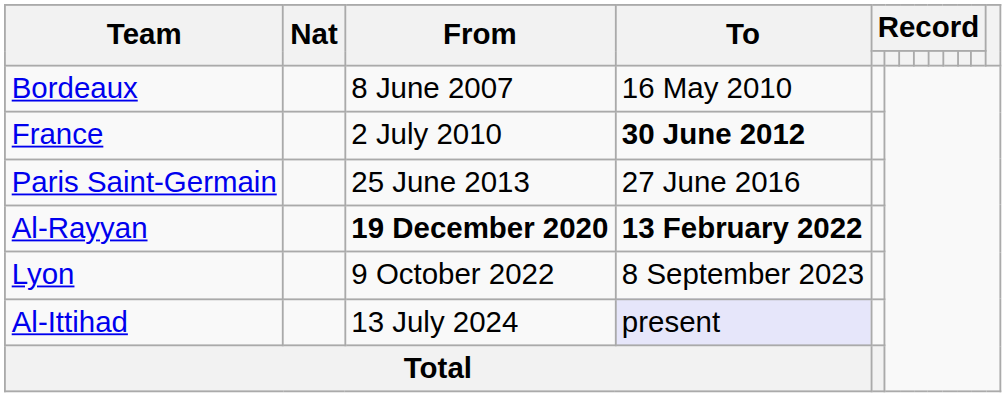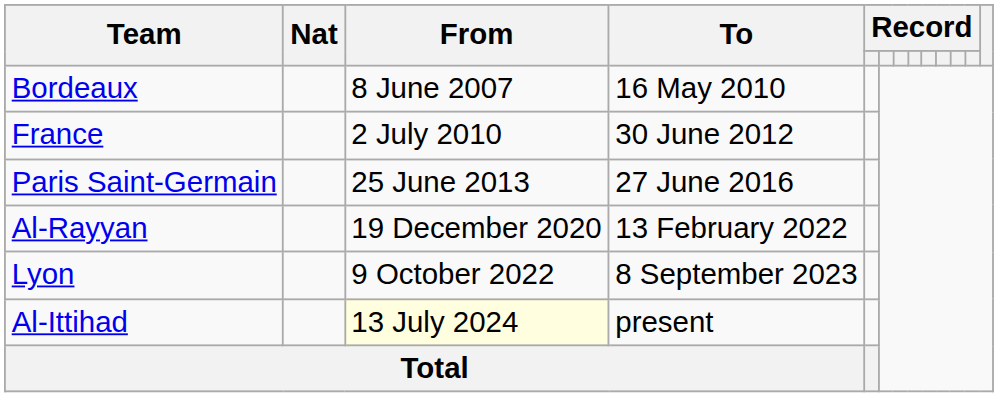(714, 134) bold -> (705, 134) normal
(480, 228) bold -> (477, 228) normal
(742, 228) bold -> (732, 228) normal
(435, 321) no background -> (435, 321) lightyellow background
(671, 321) lavender background -> (664, 321) no background
